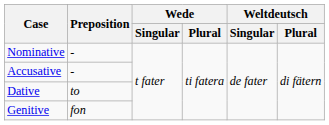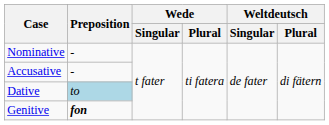(75, 91) no background -> (75, 91) lightblue background
(78, 110) normal -> (79, 110) bold
